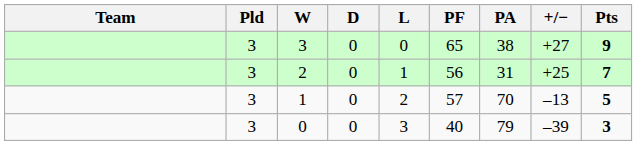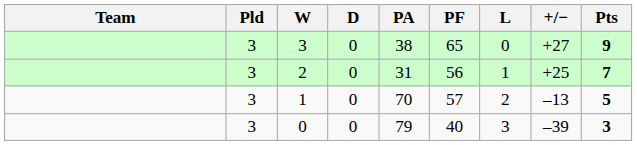columns swapped: (404, 18) <-> (505, 18)
